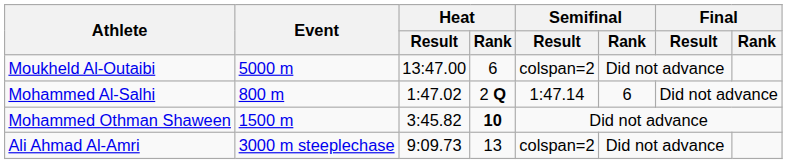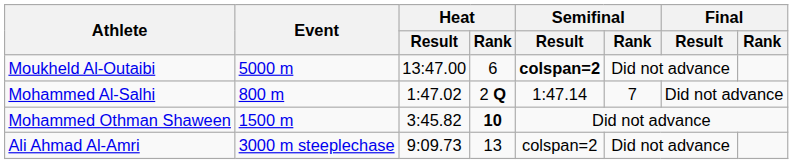(557, 68) normal -> (560, 68) bold
(627, 94) 6 -> (632, 94) 7
